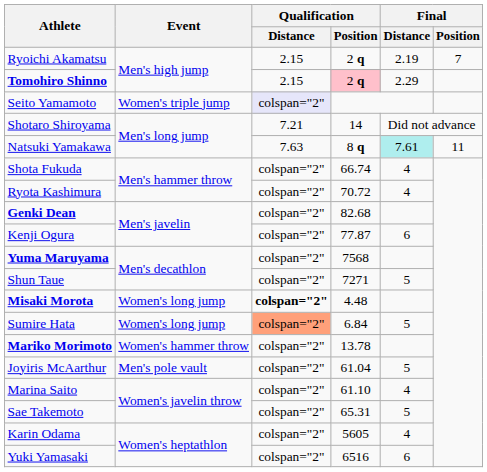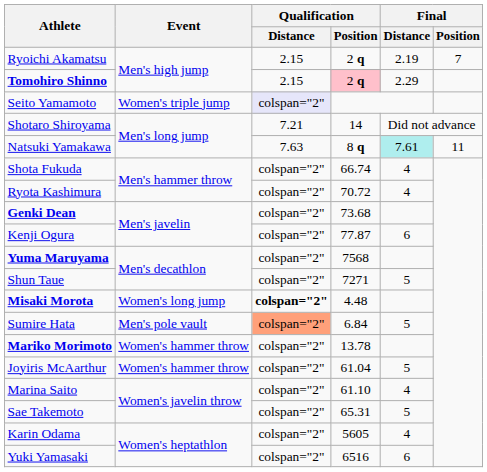(356, 213) 82.68 -> (356, 213) 73.68
(172, 323) Women's long jump -> (163, 323) Men's pole vault
(163, 368) Men's pole vault -> (184, 368) Women's hammer throw
